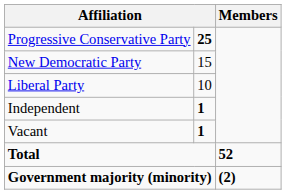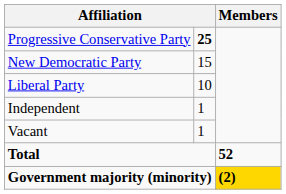(201, 108) bold -> (201, 108) normal
(201, 131) bold -> (201, 131) normal
(227, 177) no background -> (227, 177) gold background
